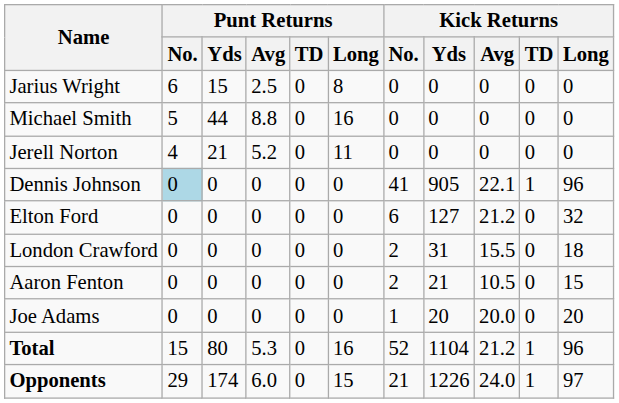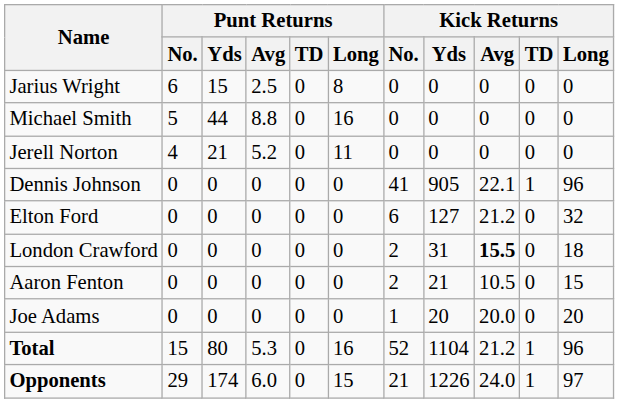(173, 184) lightblue background -> (173, 184) no background
(497, 250) normal -> (497, 250) bold
